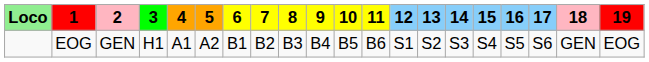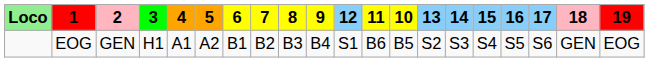columns swapped: (348, 17) <-> (404, 17)
